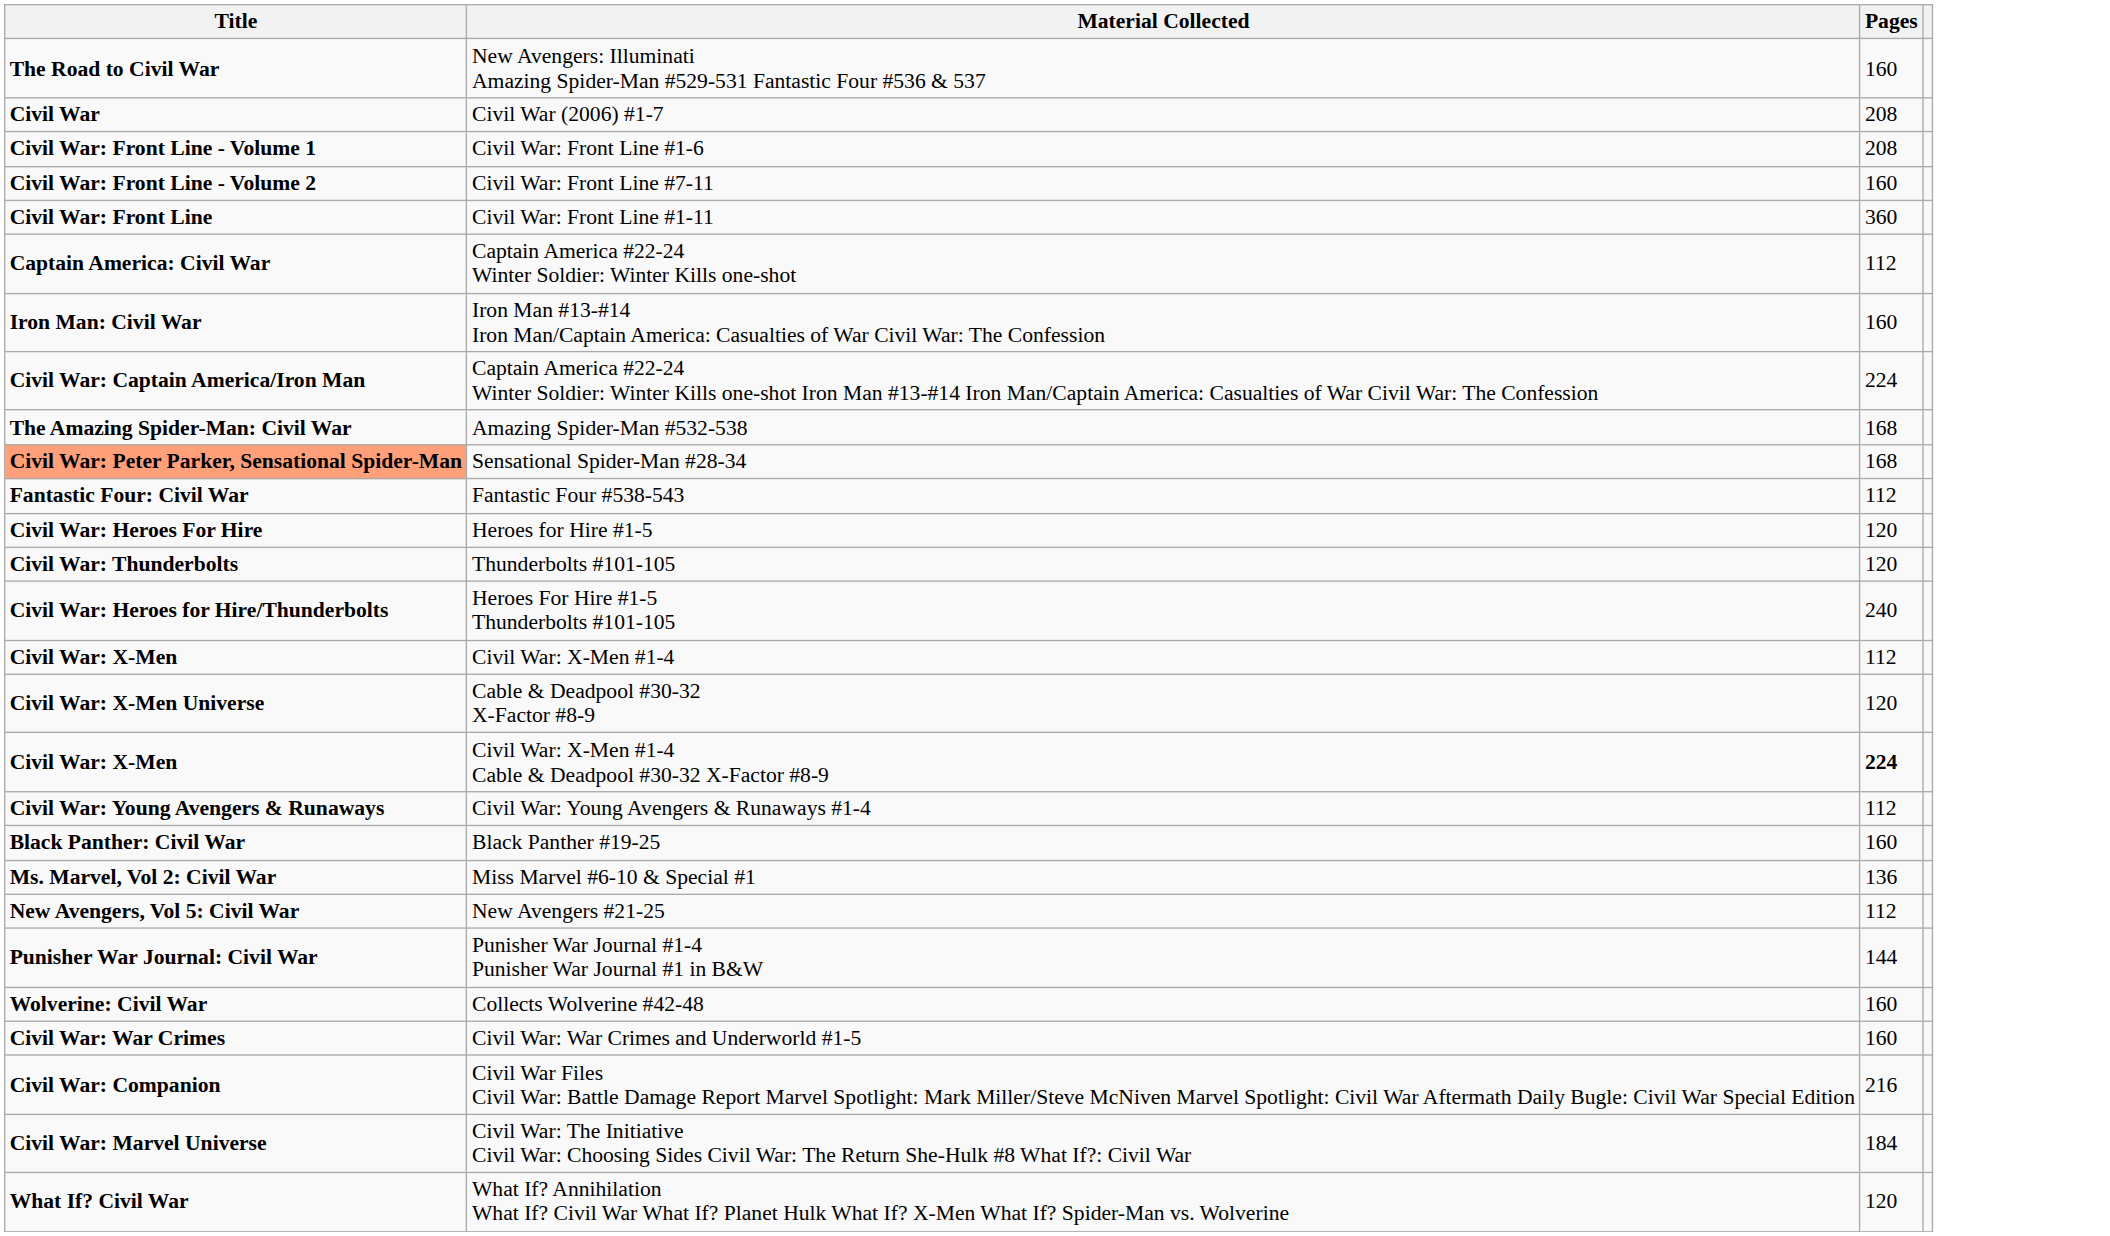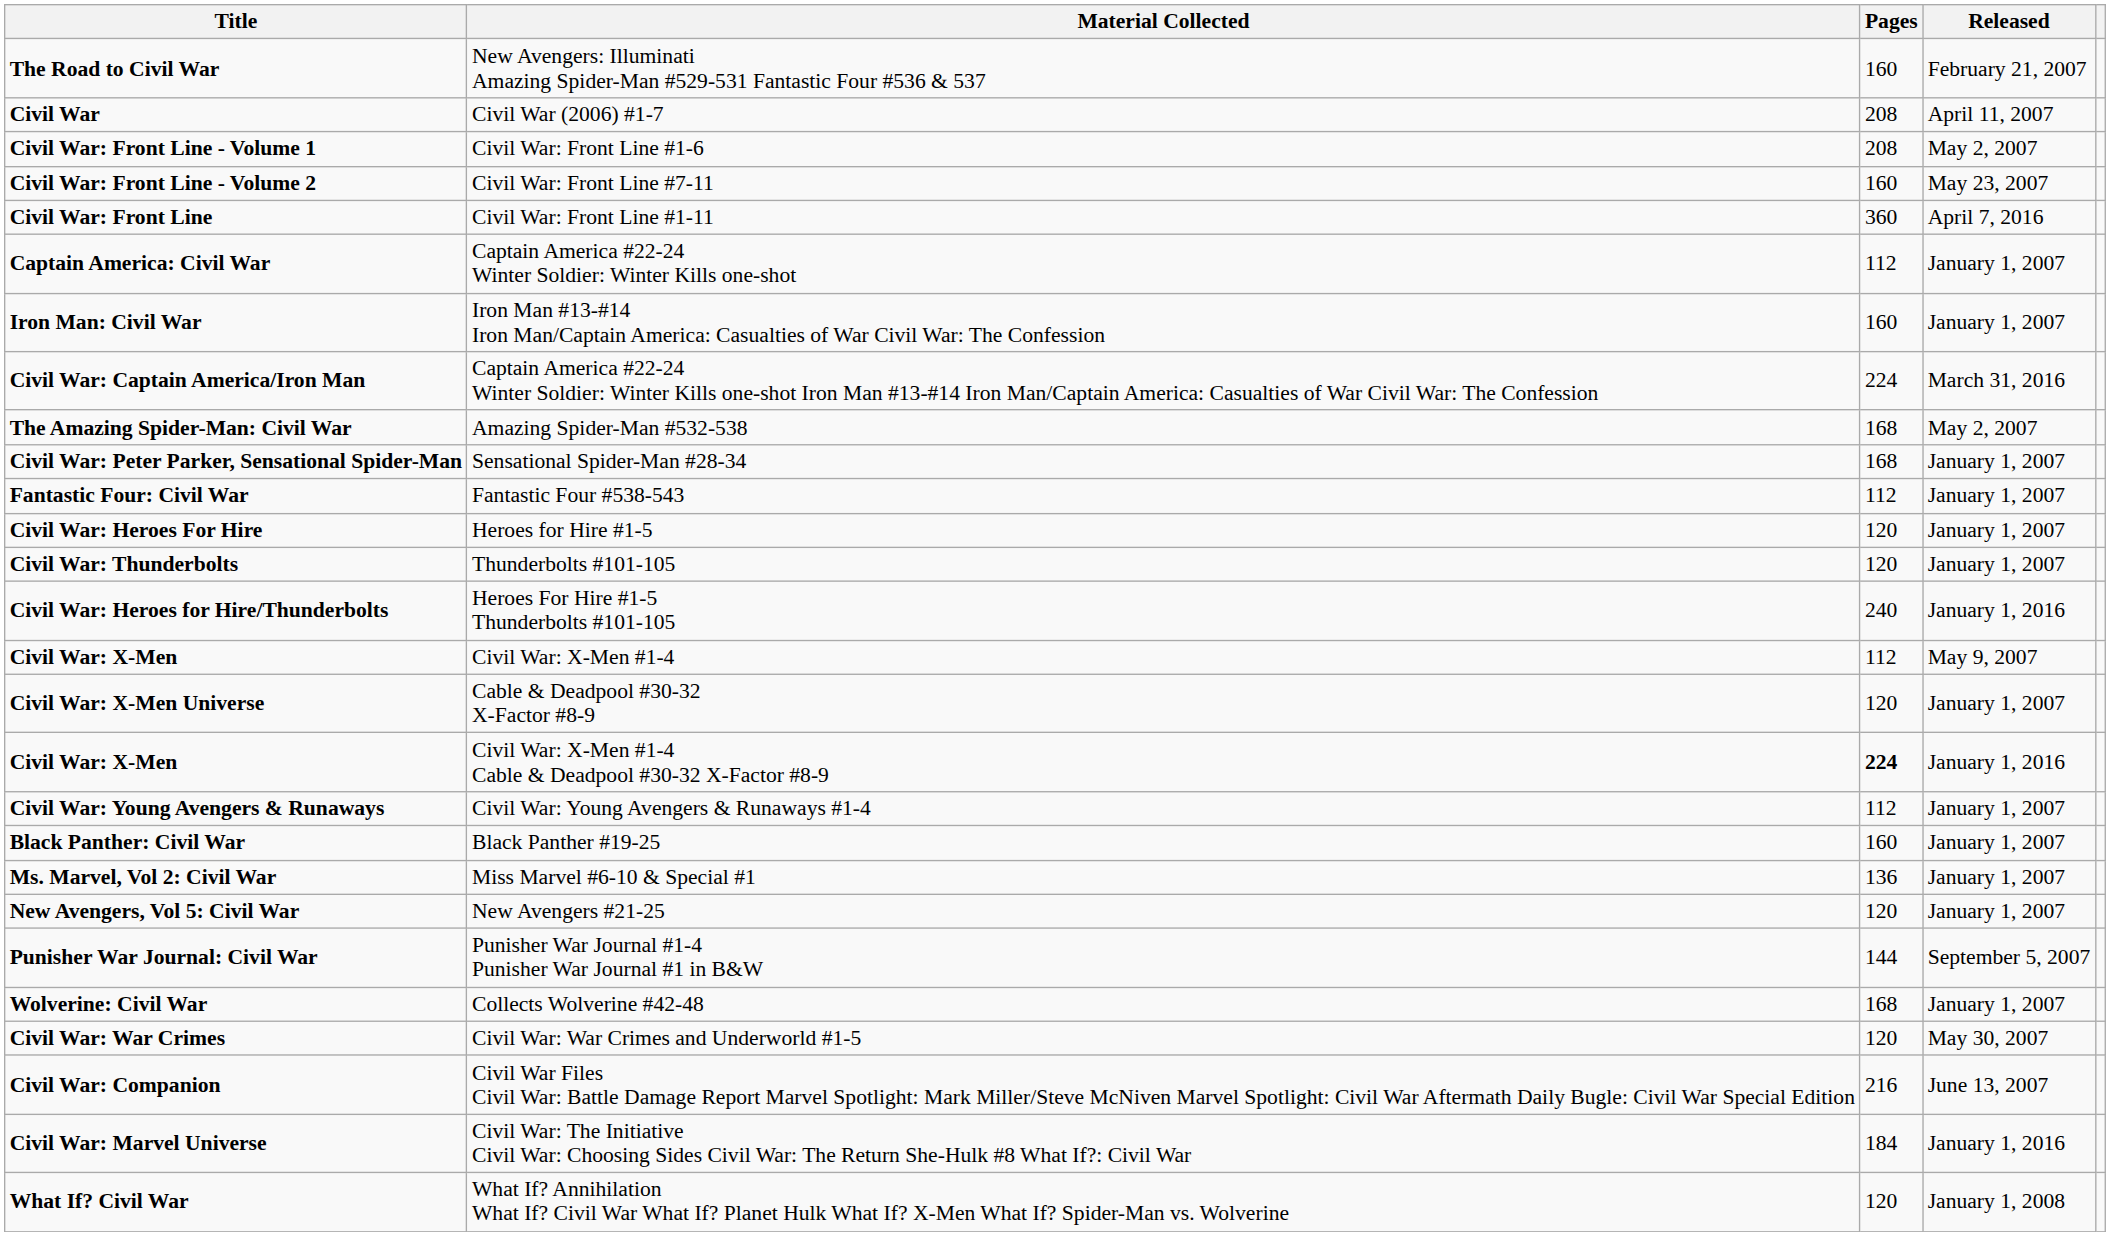+ column: (2009, 21)
(236, 461) lightsalmon background -> (236, 461) no background
(1881, 911) 112 -> (1881, 911) 120
(1881, 1003) 160 -> (1881, 1003) 168
(1881, 1038) 160 -> (1881, 1038) 120
